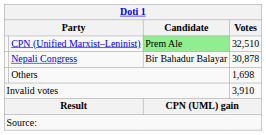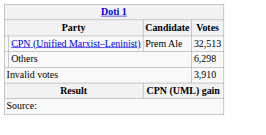(164, 43) lightgreen background -> (164, 43) no background
(246, 43) 32,510 -> (208, 43) 32,513
- row: (44, 59)
(243, 75) 1,698 -> (205, 59) 6,298
